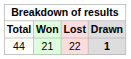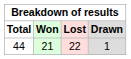(107, 46) bold -> (107, 46) normal
